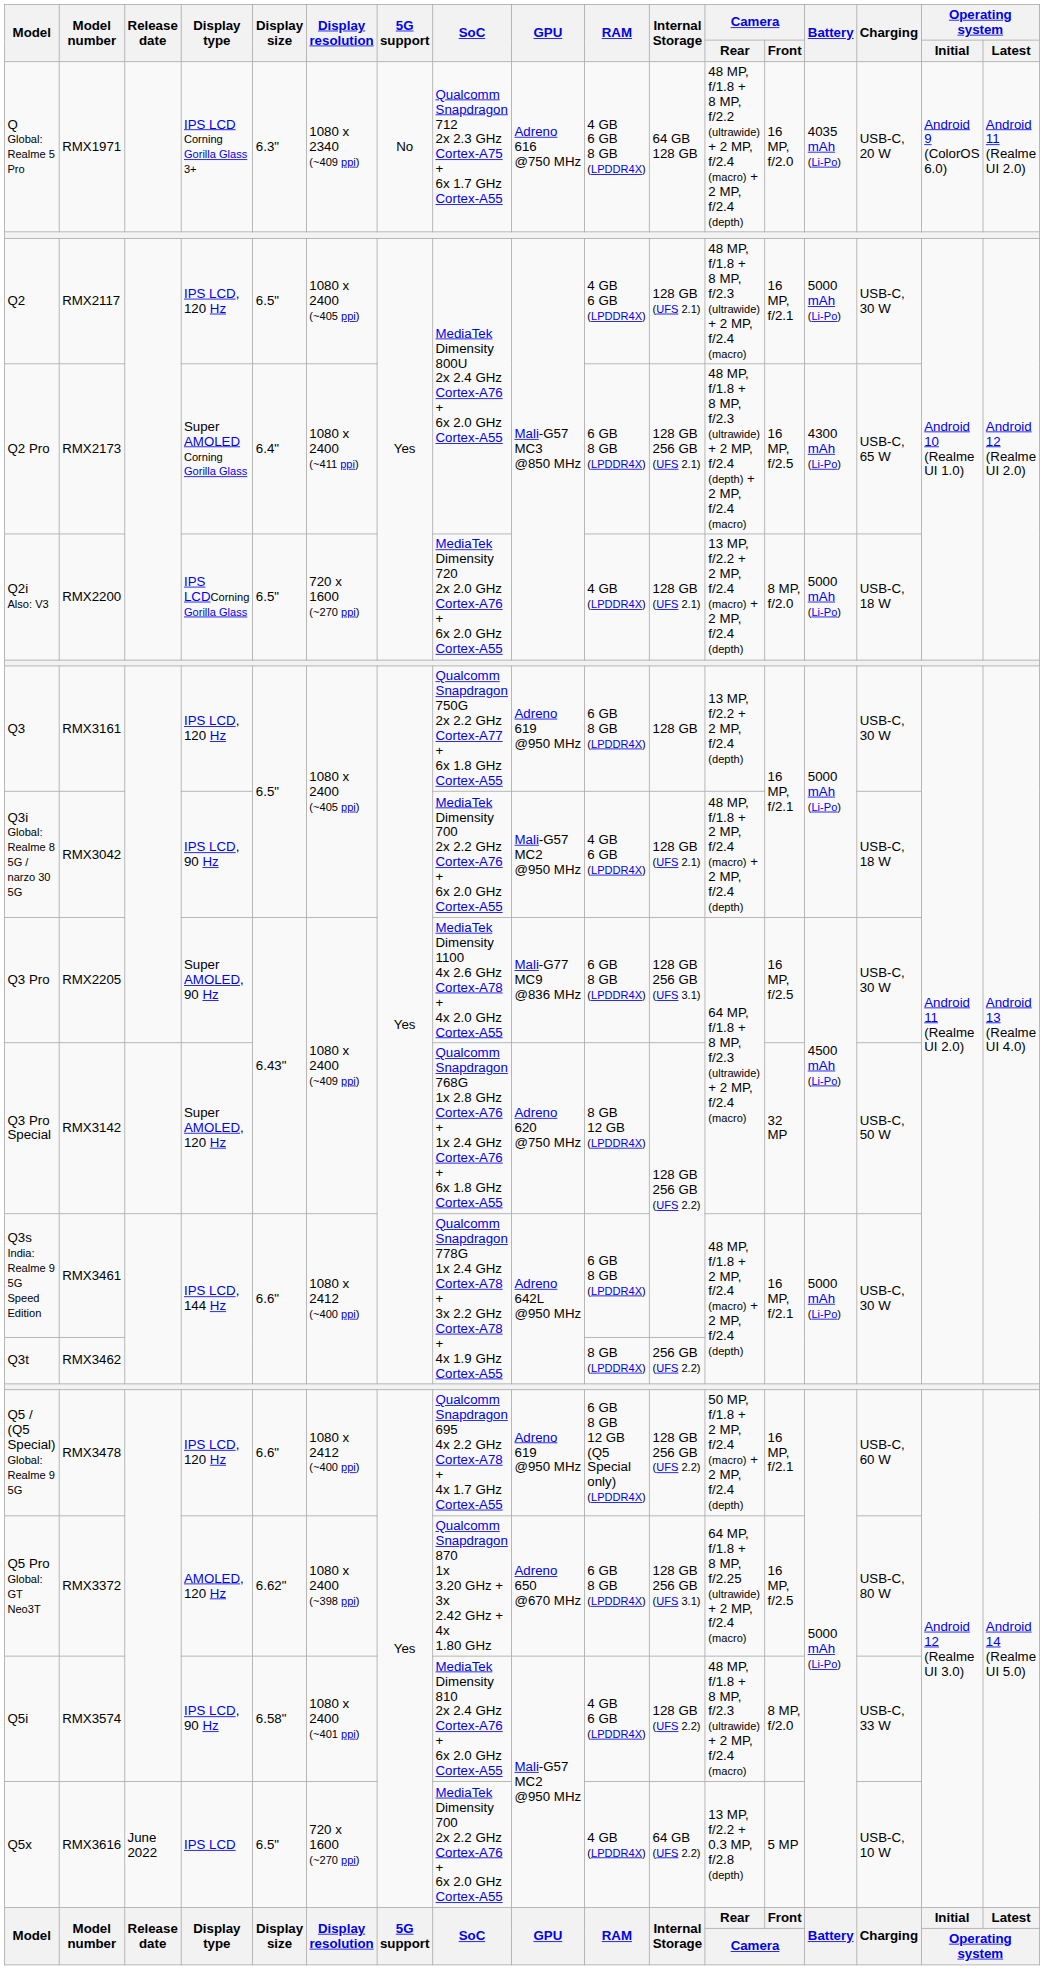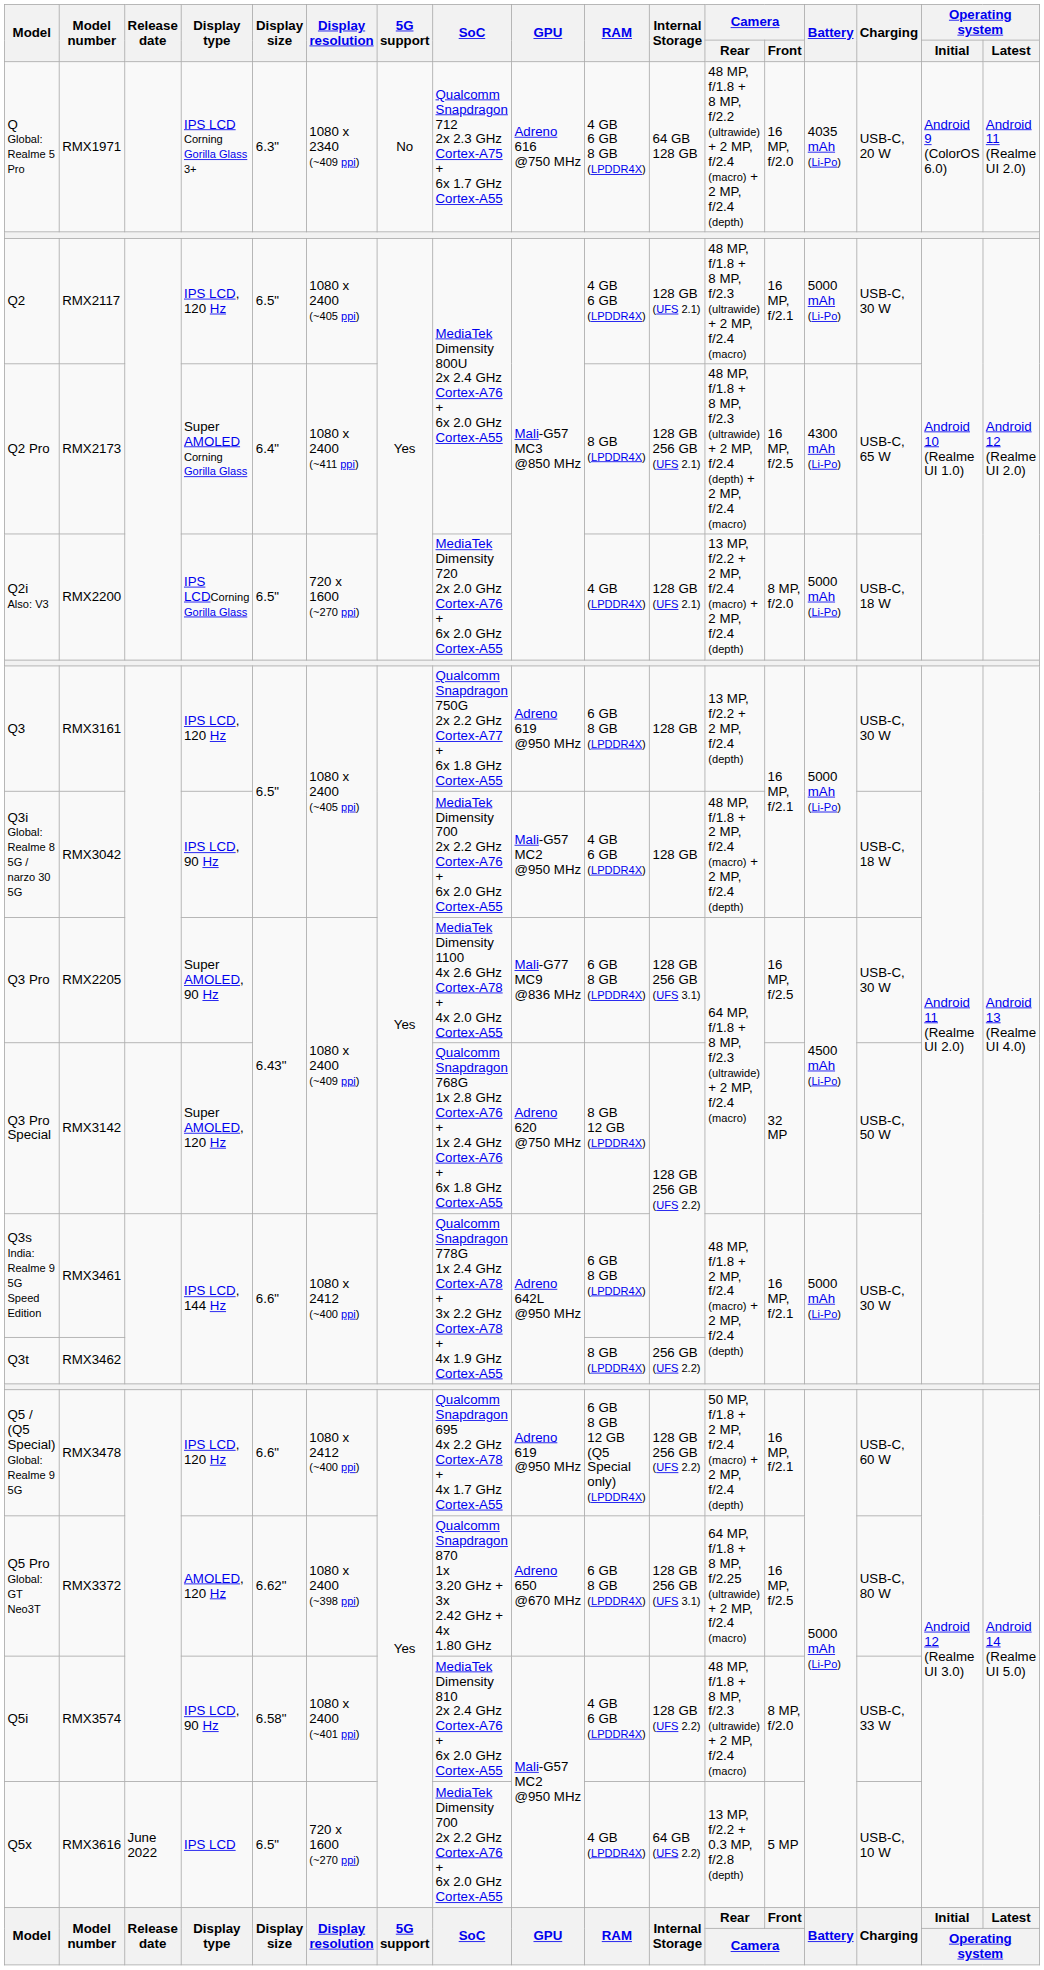(617, 449) 6 GB 8 GB (LPDDR4X) -> (617, 449) 8 GB (LPDDR4X)
(677, 854) 128 GB (UFS 2.1) -> (675, 854) 128 GB
